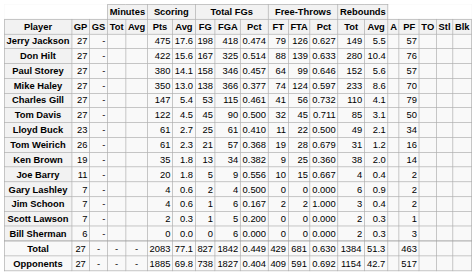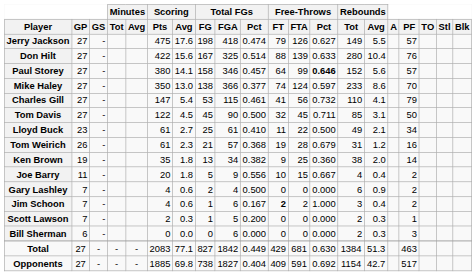(324, 71) normal -> (324, 71) bold
(283, 204) normal -> (283, 204) bold
